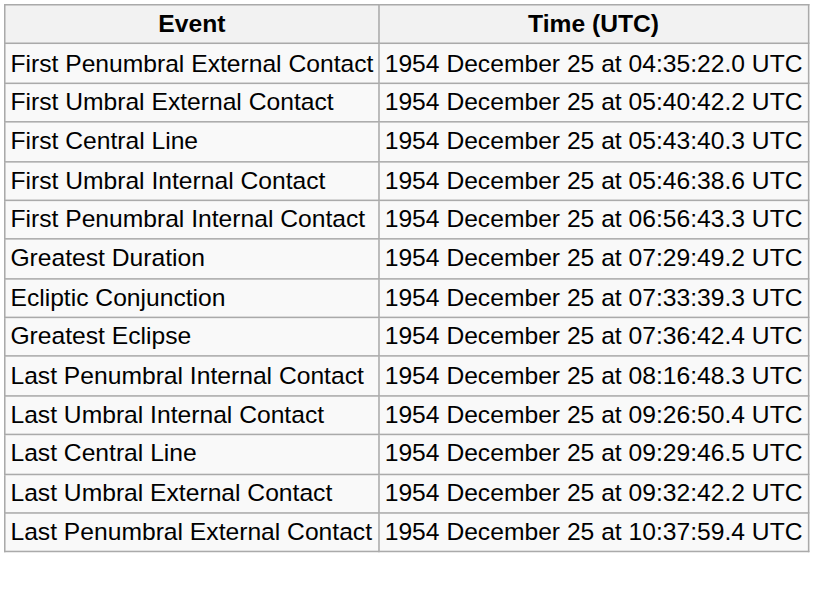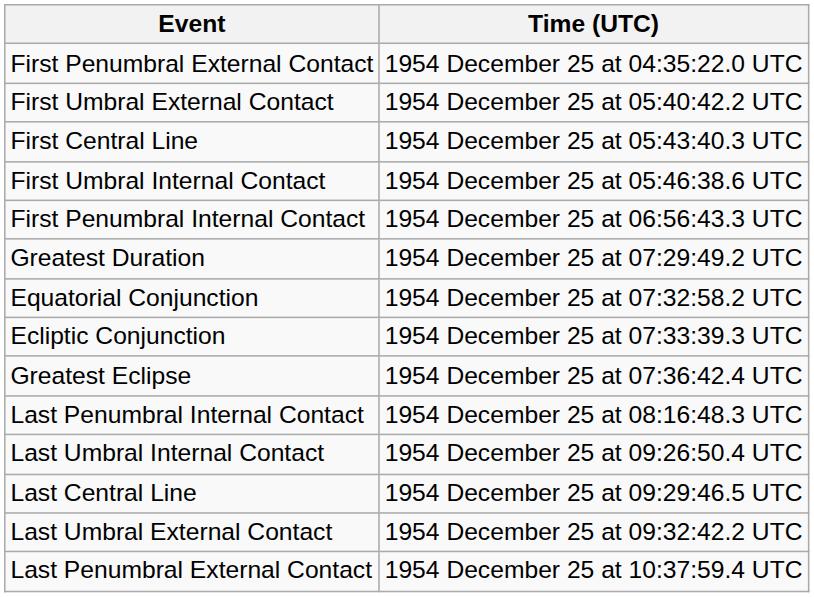+ row: (134, 297)
